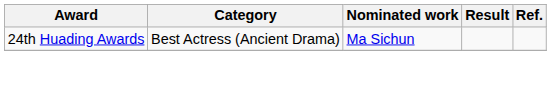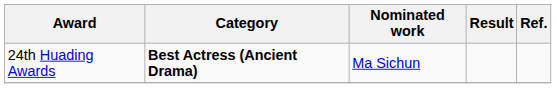(245, 38) normal -> (223, 63) bold
